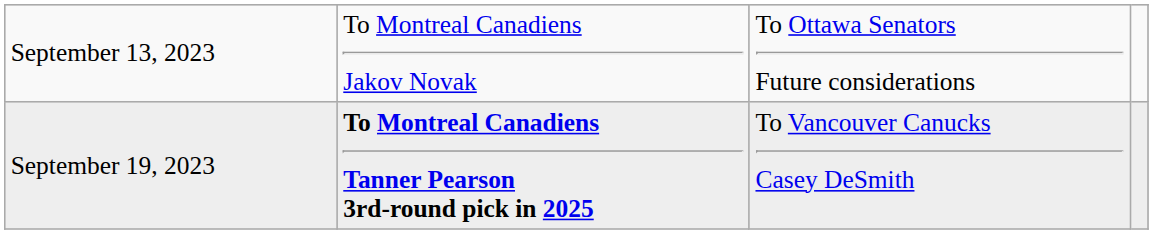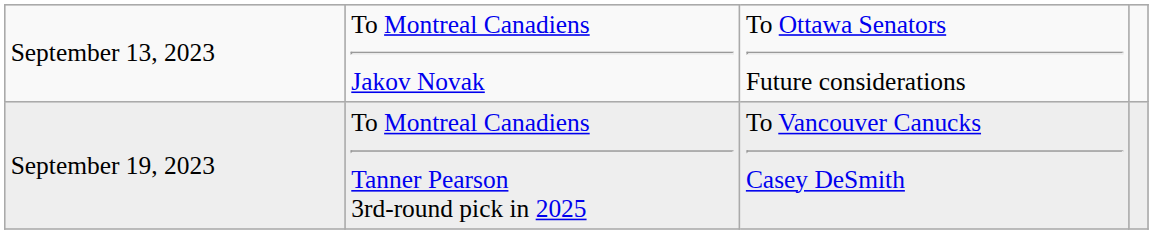(544, 165) bold -> (543, 165) normal
